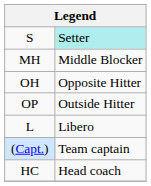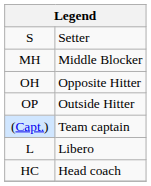(74, 38) paleturquoise background -> (74, 38) no background
rows swapped: (30, 126) <-> (30, 148)
